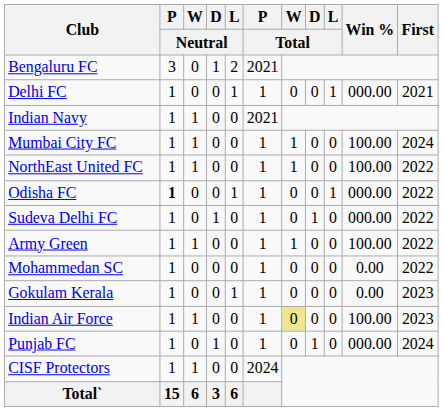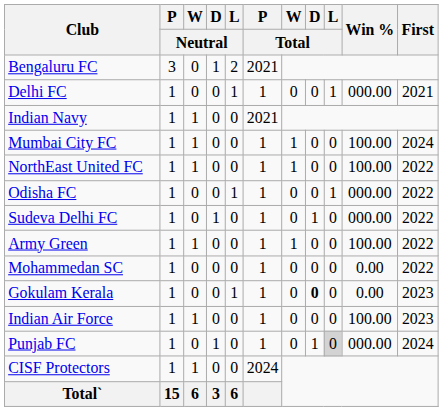(172, 192) bold -> (172, 192) normal
(315, 293) normal -> (315, 293) bold
(294, 318) khaki background -> (294, 318) no background
(333, 343) no background -> (333, 343) lightgrey background
